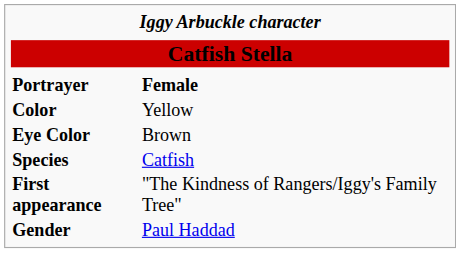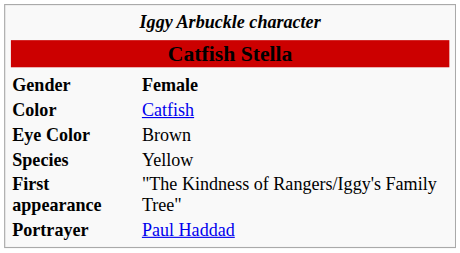(50, 85) Portrayer -> (41, 85) Gender
(168, 110) Yellow -> (168, 110) Catfish
(168, 160) Catfish -> (168, 160) Yellow
(41, 230) Gender -> (50, 230) Portrayer
